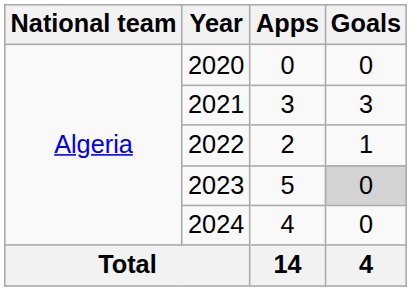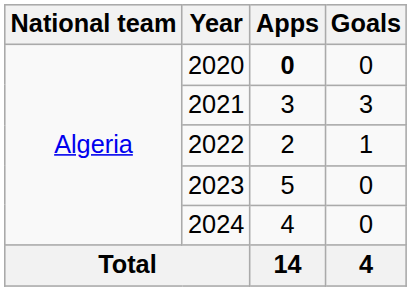(288, 64) normal -> (288, 64) bold
(366, 184) lightgrey background -> (366, 184) no background
